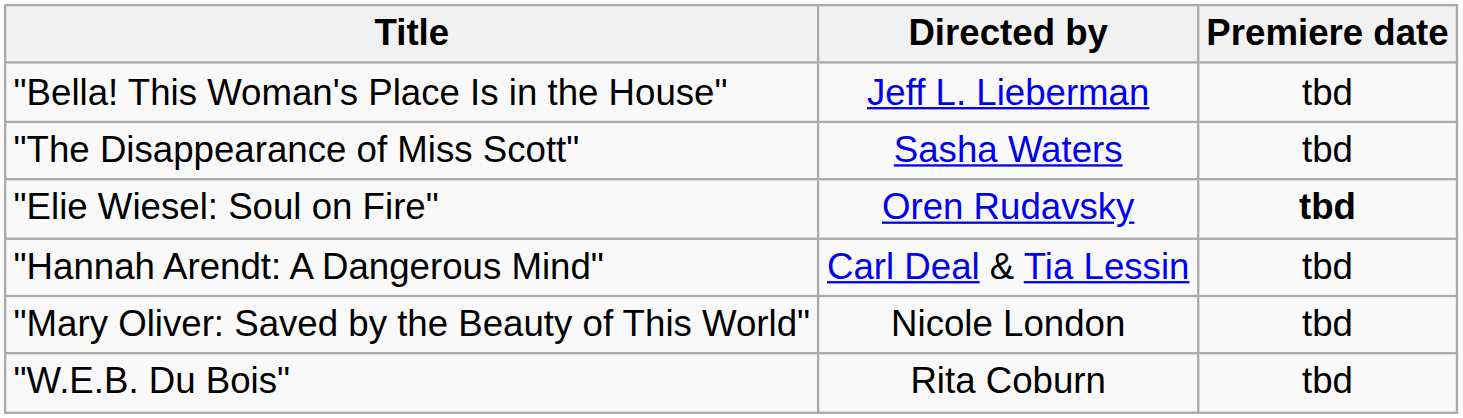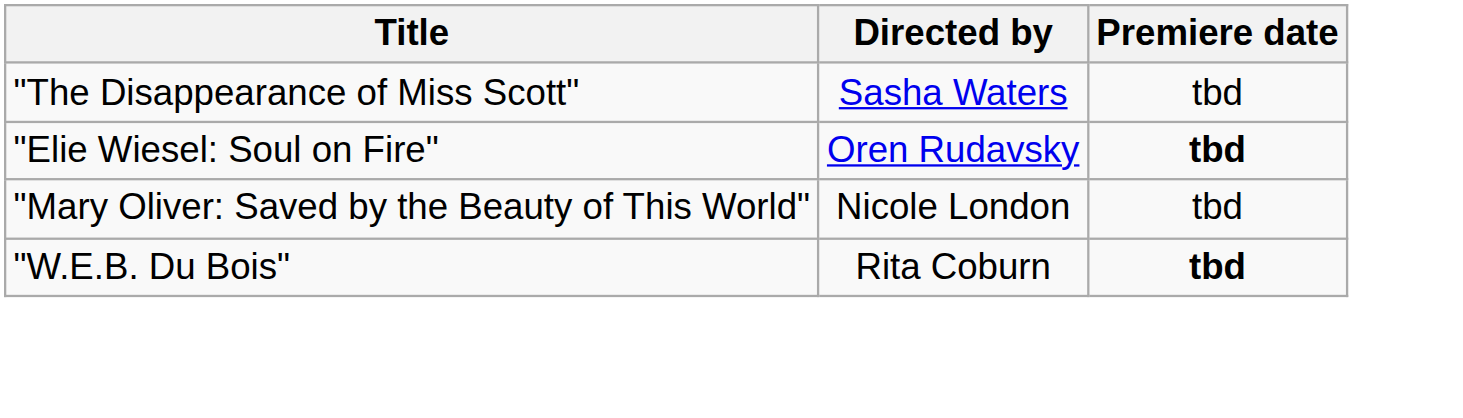- row: (371, 91)
- row: (309, 265)
(1328, 382) normal -> (1218, 265) bold
